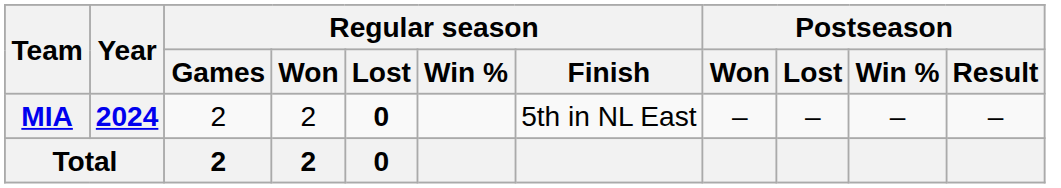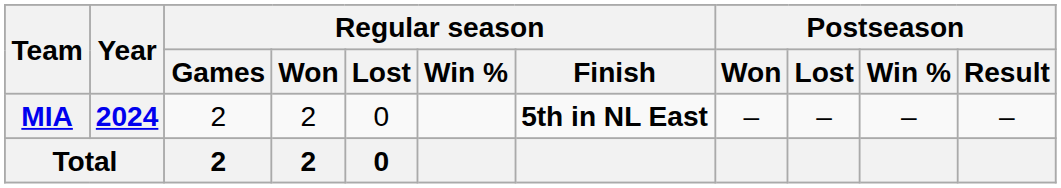(381, 116) bold -> (381, 116) normal
(609, 116) normal -> (615, 116) bold
